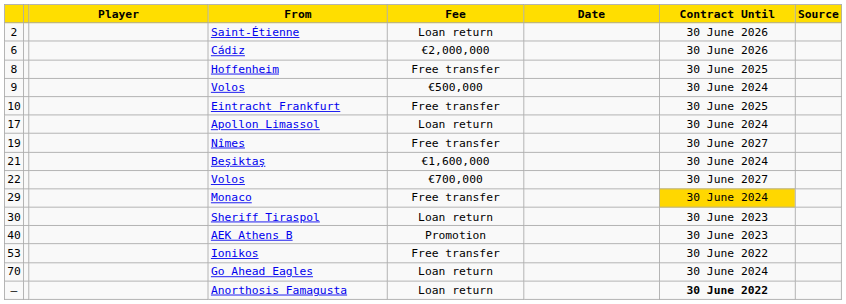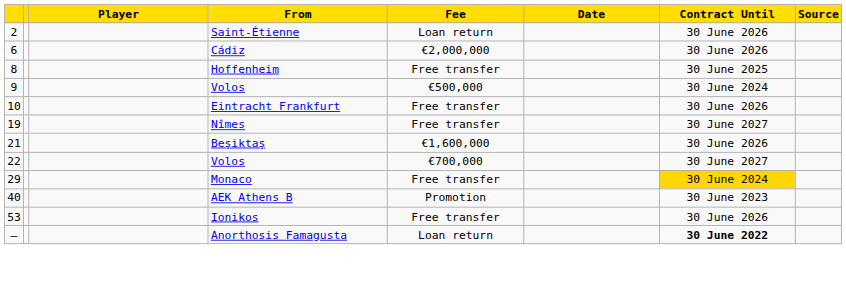(727, 106) 30 June 2025 -> (727, 106) 30 June 2026
- row: (14, 124)
(727, 161) 30 June 2024 -> (727, 143) 30 June 2026
- row: (14, 216)
(727, 253) 30 June 2022 -> (727, 216) 30 June 2026
- row: (14, 272)
